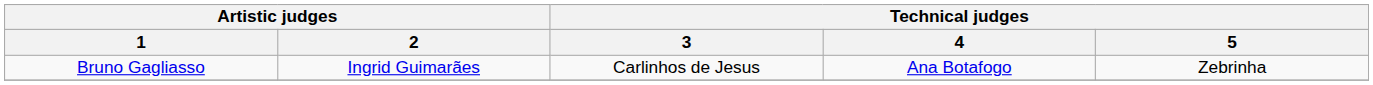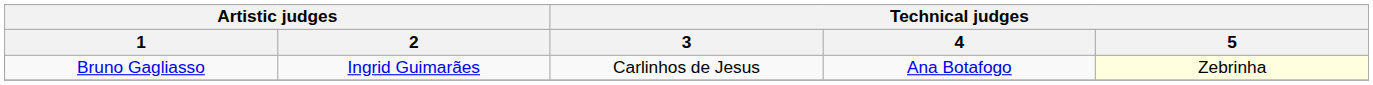(1232, 67) no background -> (1232, 67) lightyellow background
